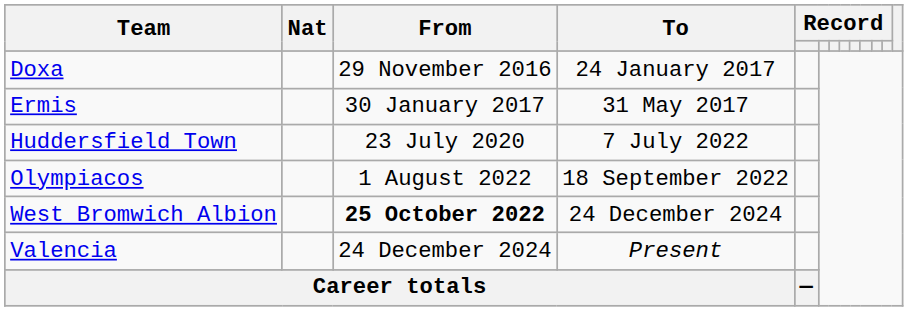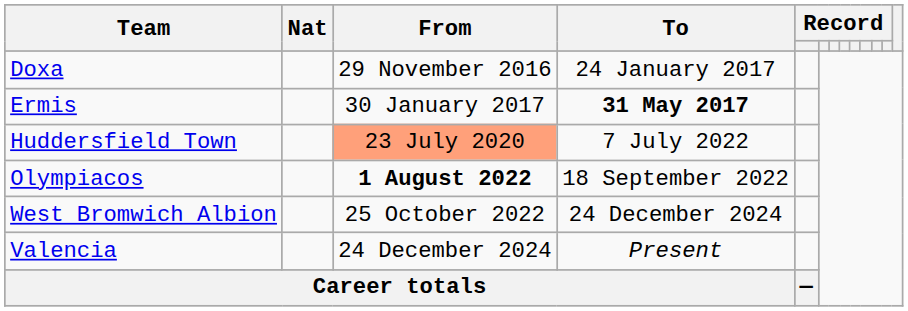(676, 106) normal -> (676, 106) bold
(445, 142) no background -> (445, 142) lightsalmon background
(445, 178) normal -> (445, 178) bold
(445, 215) bold -> (445, 215) normal
